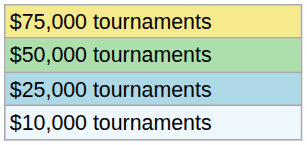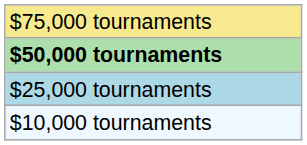(111, 55) normal -> (116, 55) bold
